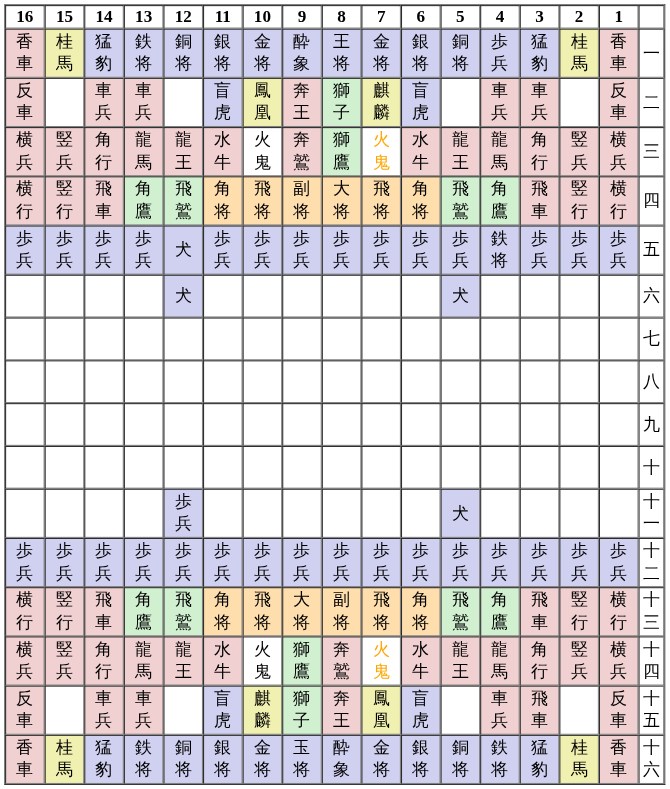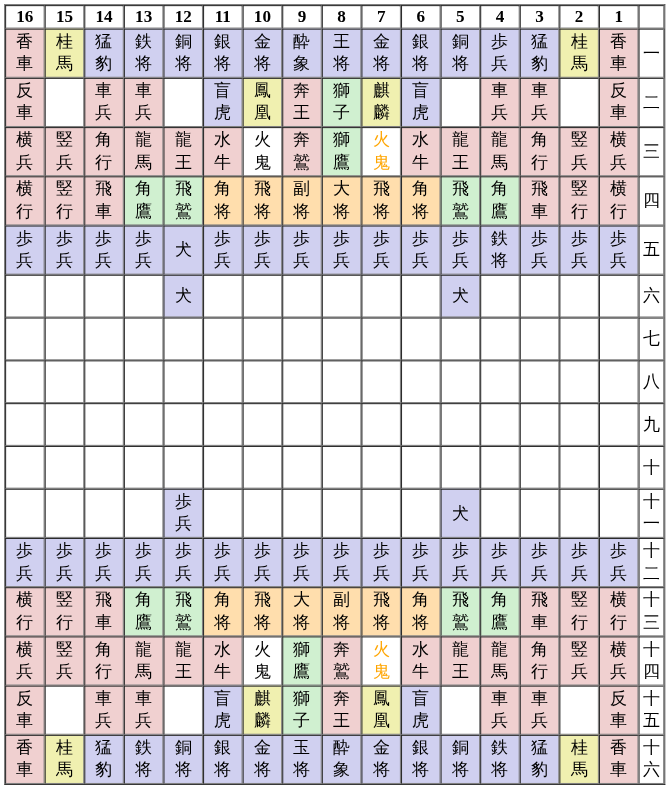(540, 709) 飛 車 -> (540, 709) 車 兵
